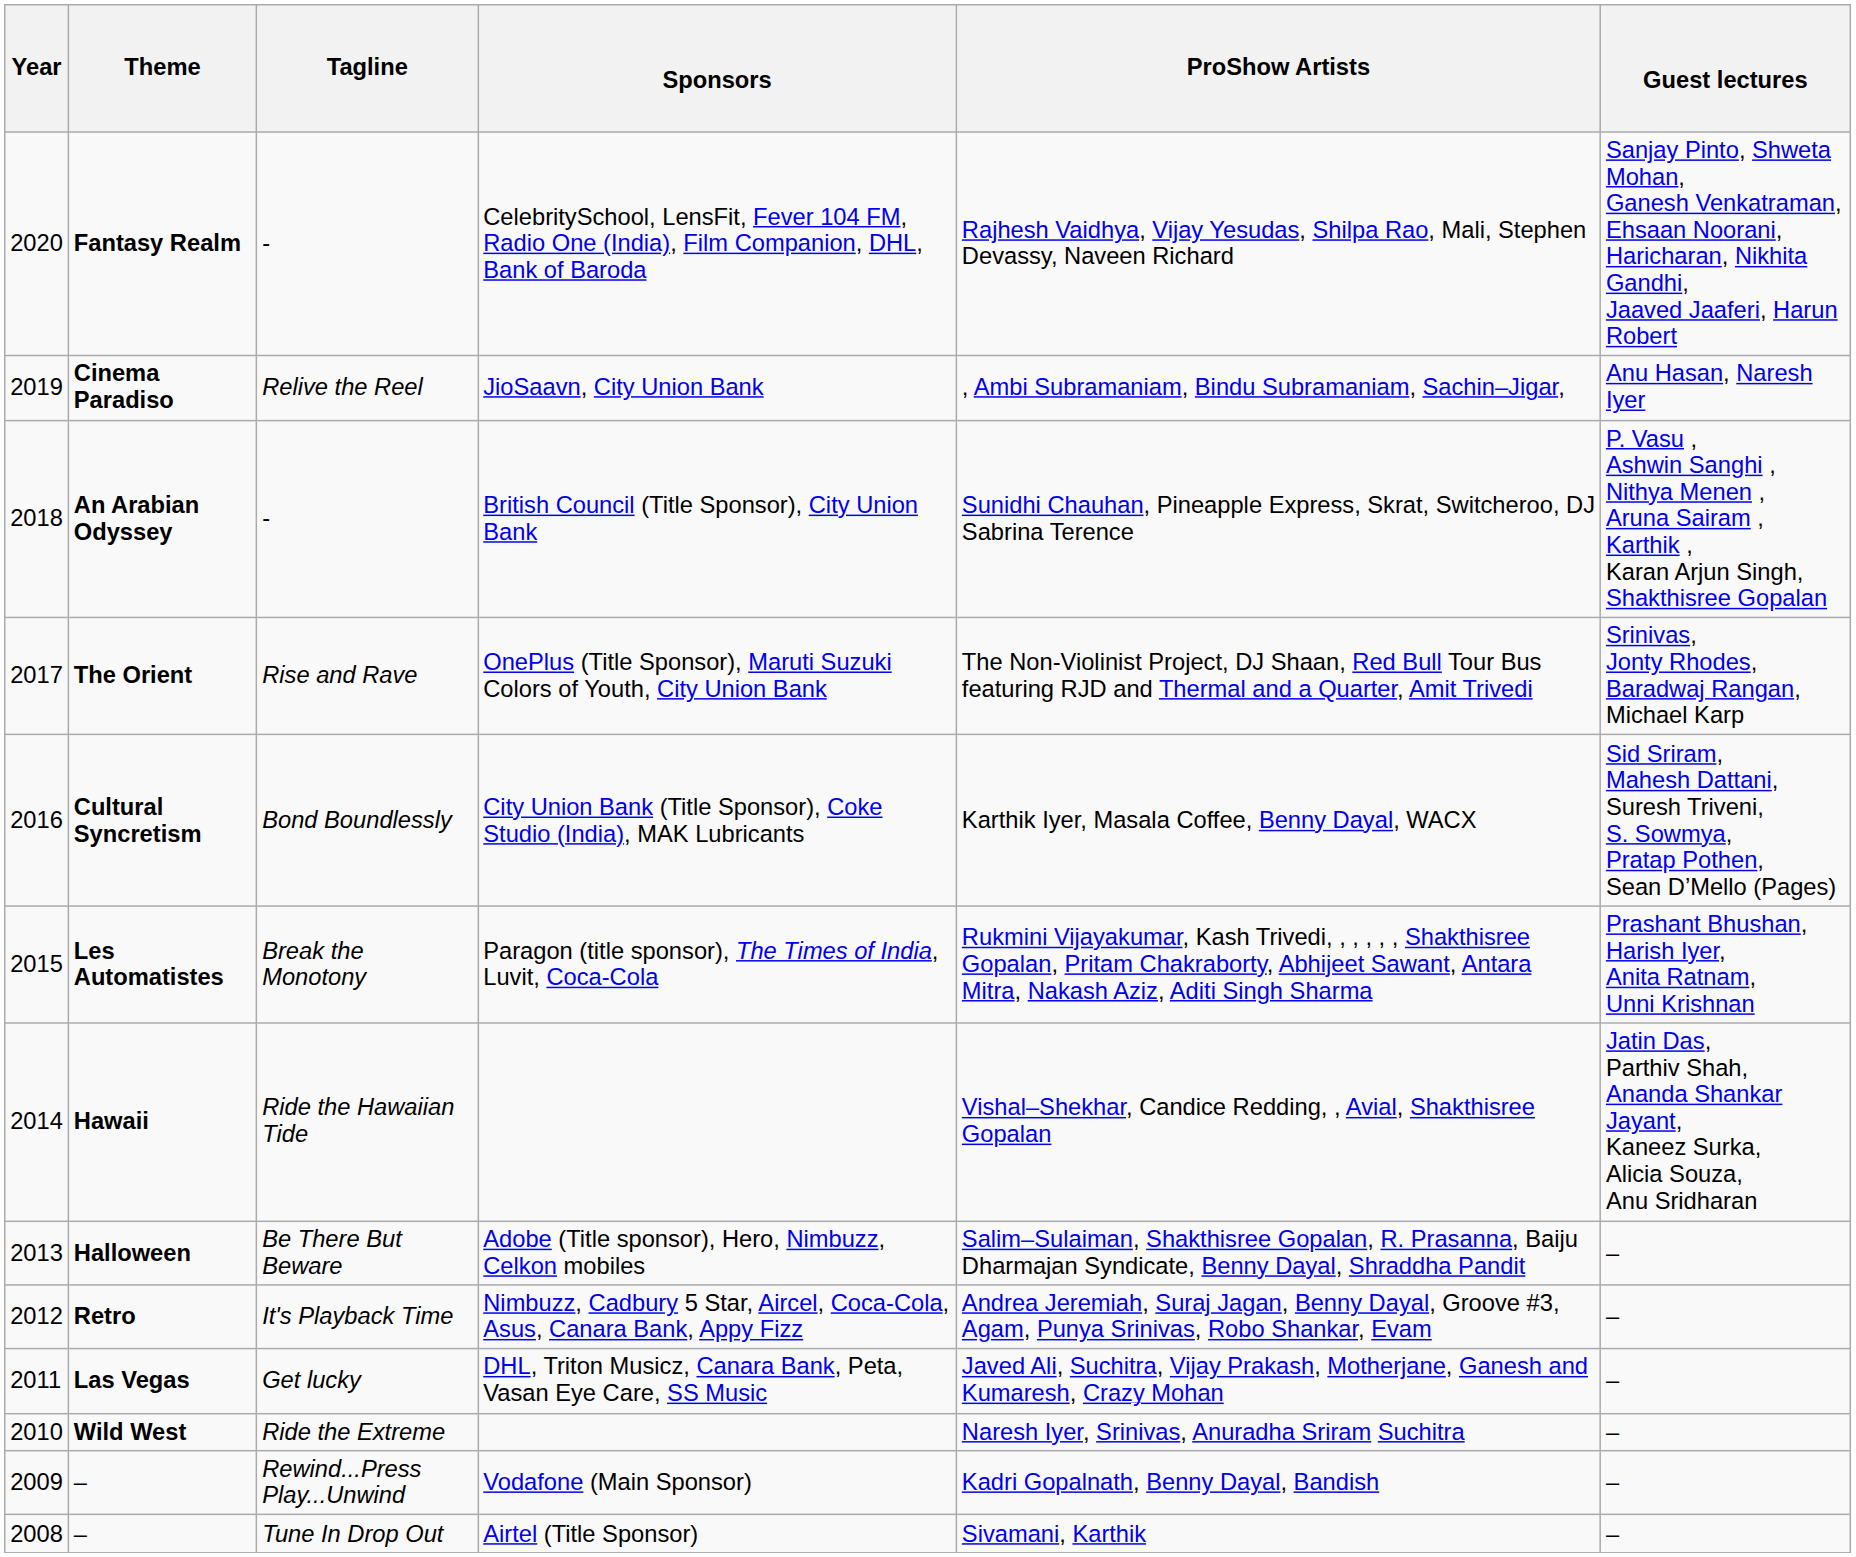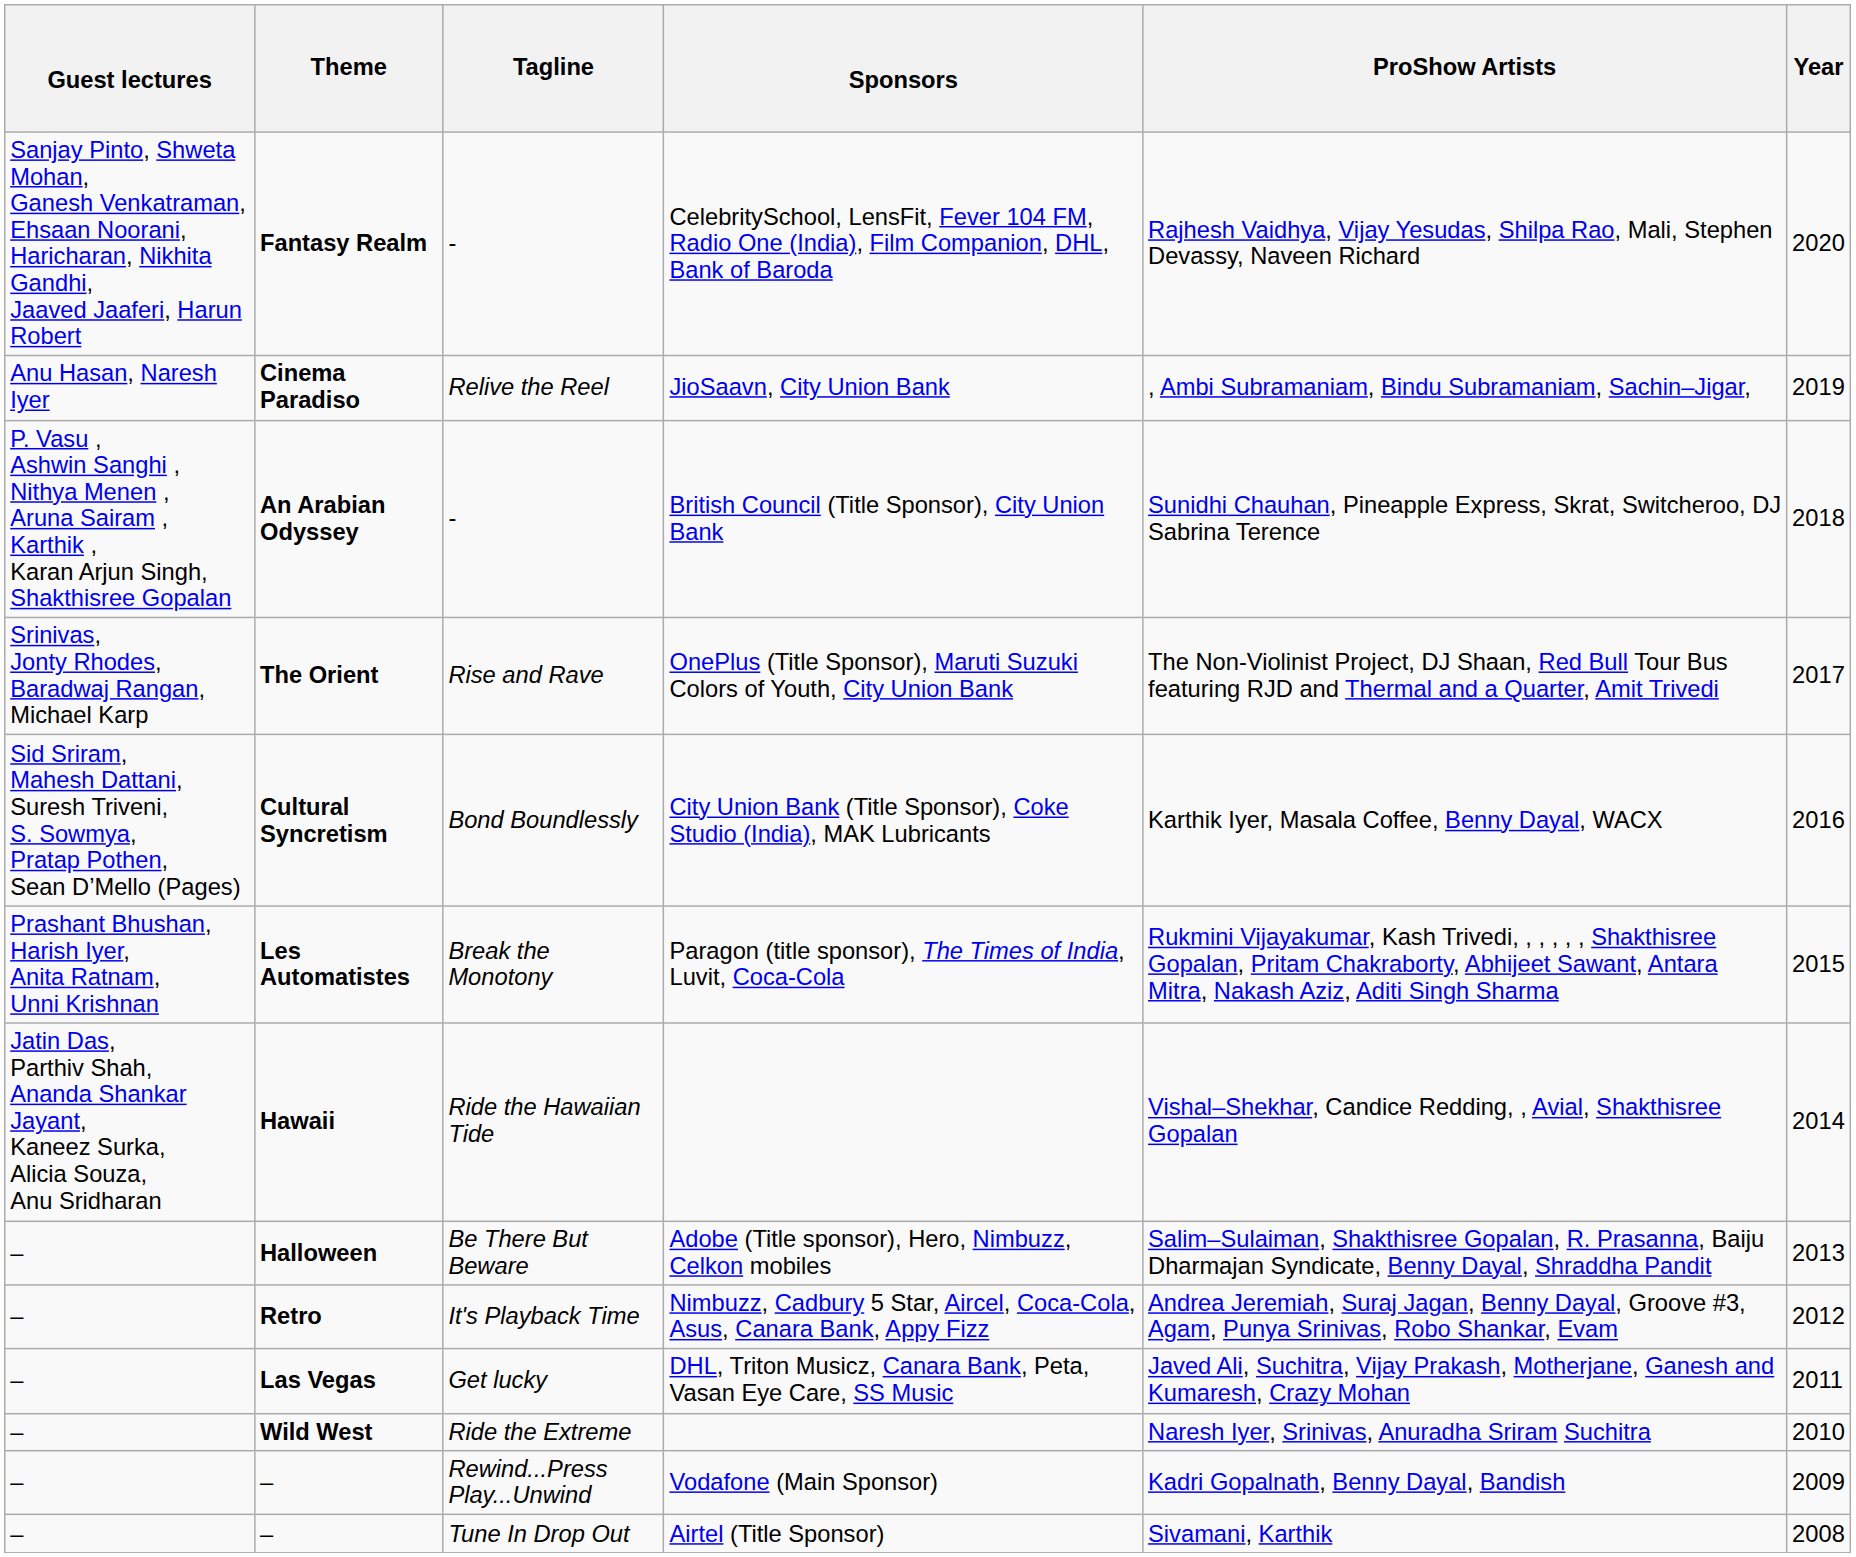columns swapped: (37, 68) <-> (1725, 82)
